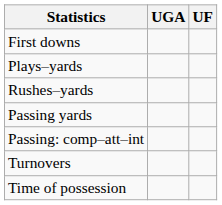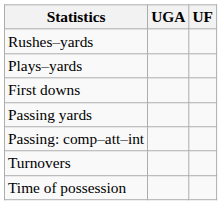rows swapped: (44, 41) <-> (51, 90)
